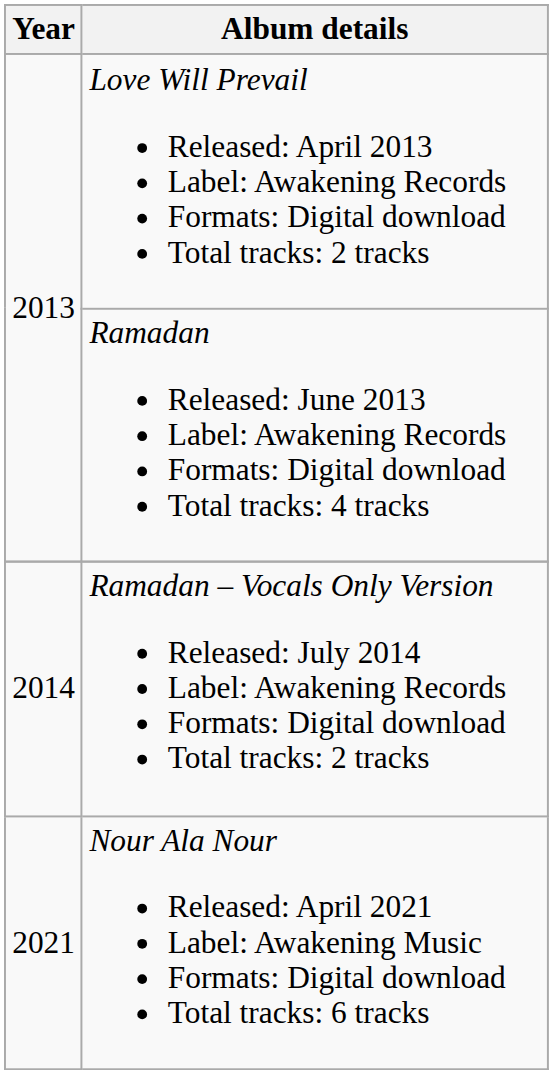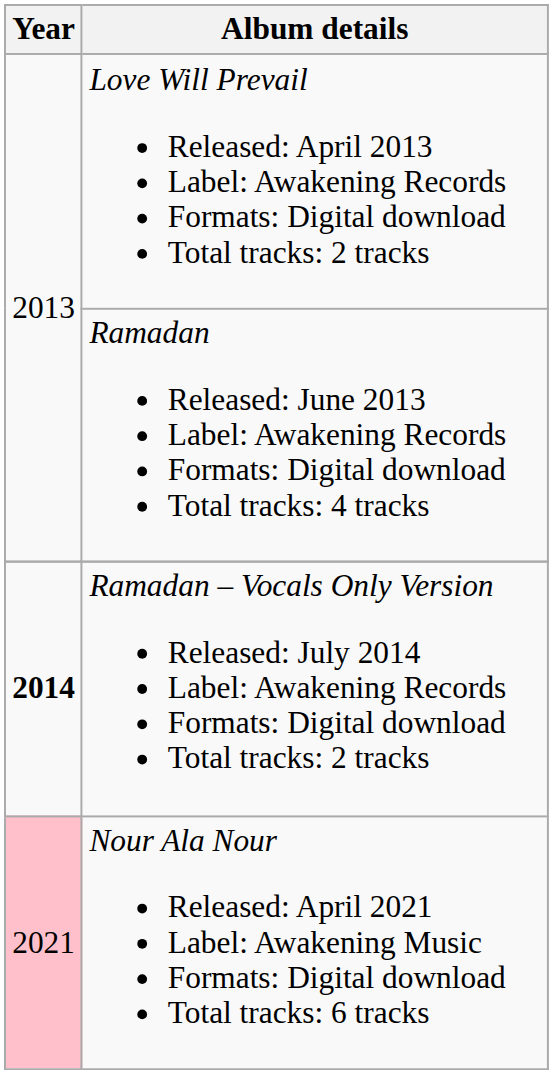(44, 688) normal -> (44, 688) bold
(44, 941) no background -> (44, 941) pink background
